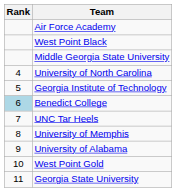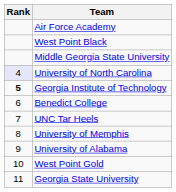(18, 73) no background -> (18, 73) lavender background
(18, 88) normal -> (18, 88) bold
(18, 103) lightblue background -> (18, 103) no background
